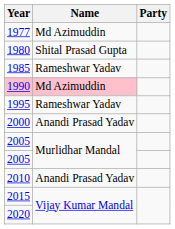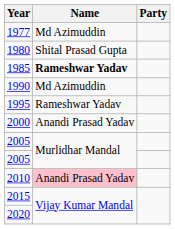(78, 68) normal -> (81, 68) bold
(19, 86) pink background -> (19, 86) no background
(70, 86) pink background -> (70, 86) no background
(85, 178) no background -> (85, 178) pink background
